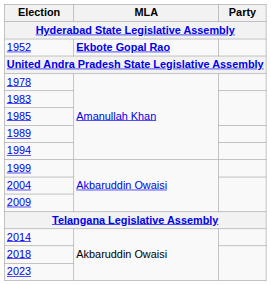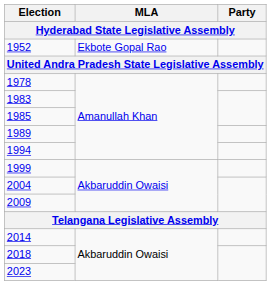(123, 47) bold -> (122, 47) normal
